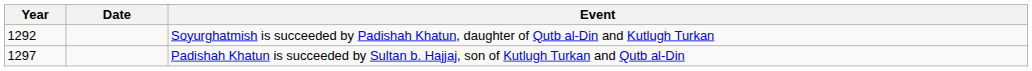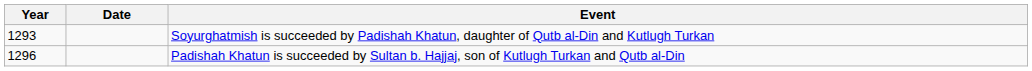(22, 35) 1292 -> (22, 35) 1293
(22, 55) 1297 -> (22, 55) 1296
